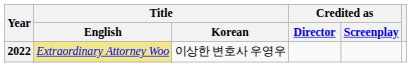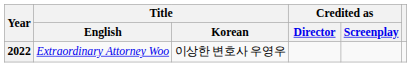(103, 51) khaki background -> (103, 51) no background
